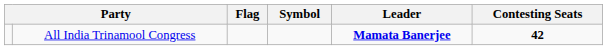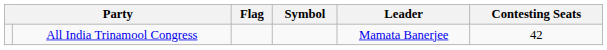(402, 34) bold -> (404, 34) normal
(538, 34) bold -> (536, 34) normal
